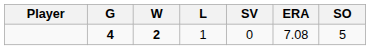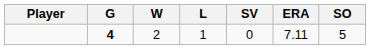(157, 34) bold -> (157, 34) normal
(296, 34) 7.08 -> (296, 34) 7.11
